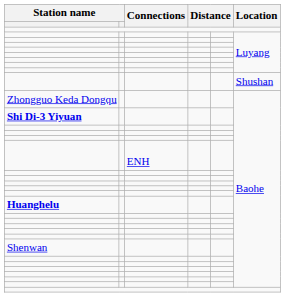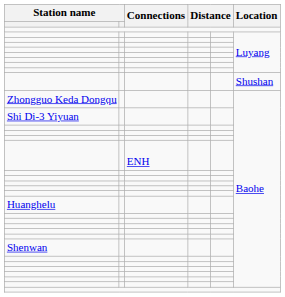(44, 116) bold -> (43, 116) normal
(33, 204) bold -> (31, 204) normal
